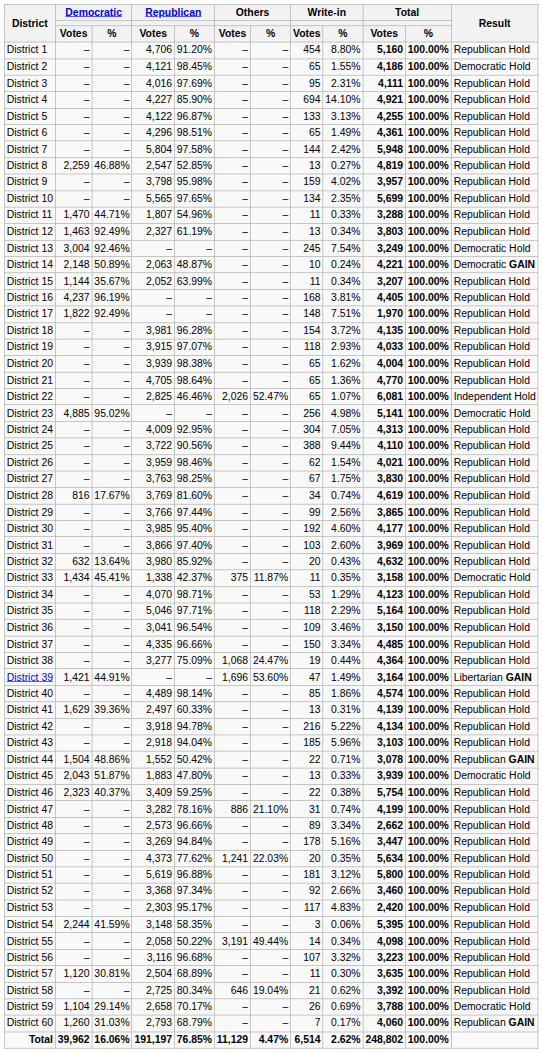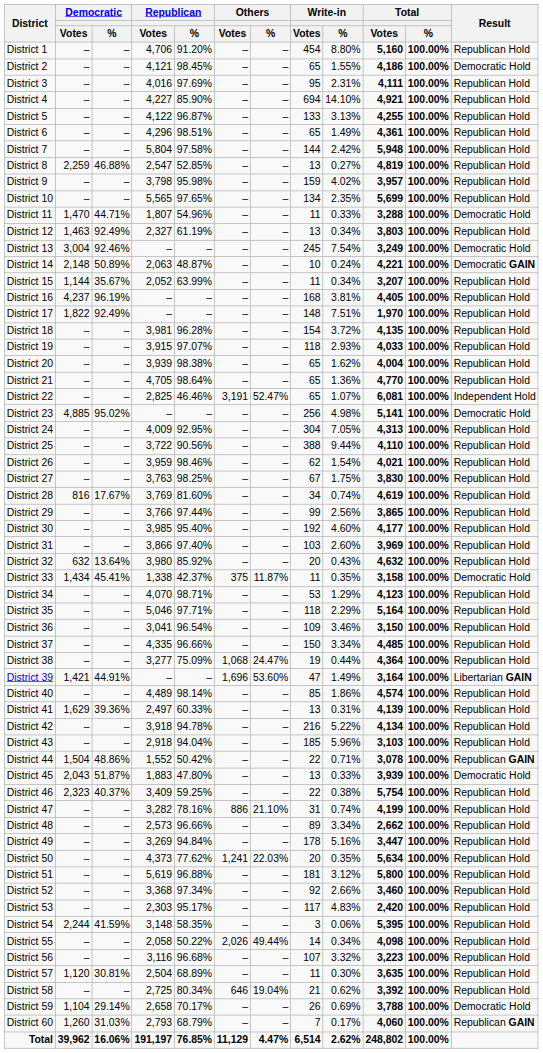(492, 215) Republican Hold -> (492, 215) Democratic Hold
(235, 396) 2,026 -> (235, 396) 3,191
(235, 941) 3,191 -> (235, 941) 2,026
